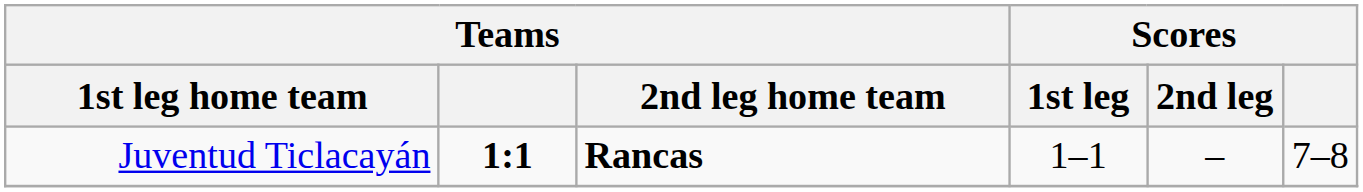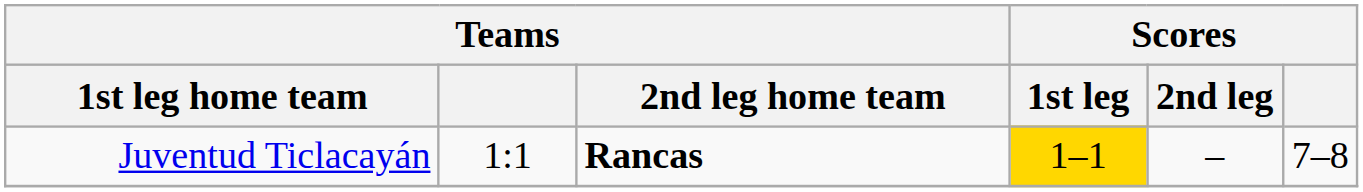(508, 155) bold -> (508, 155) normal
(1078, 155) no background -> (1078, 155) gold background
